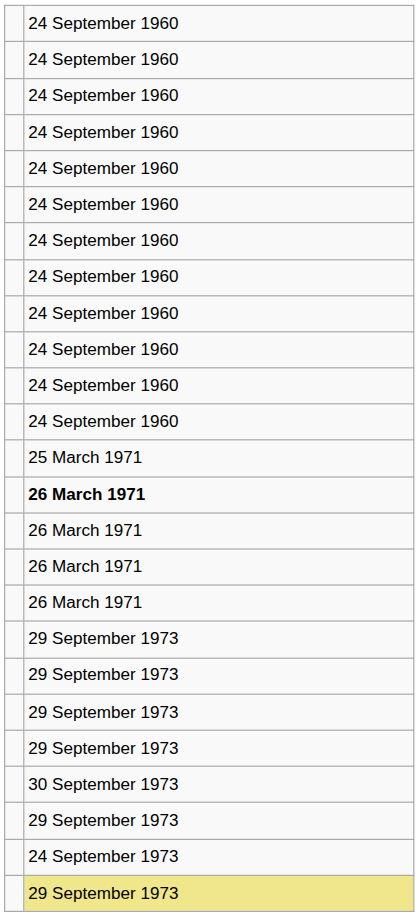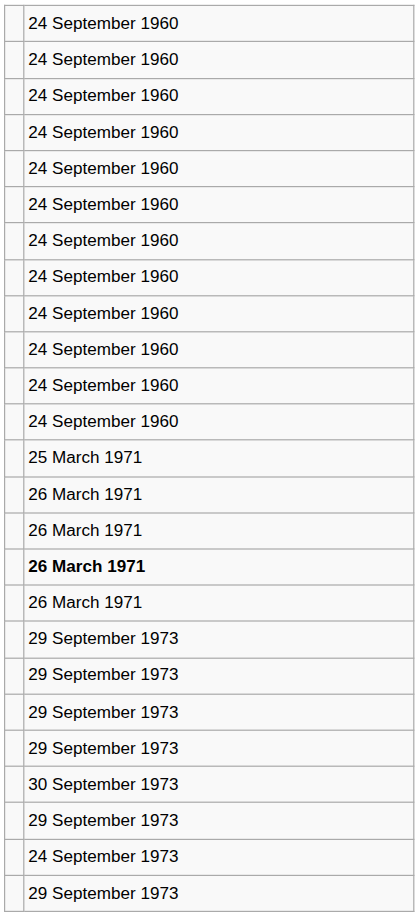(87, 494) bold -> (85, 494) normal
(85, 566) normal -> (87, 566) bold
(103, 892) khaki background -> (103, 892) no background
